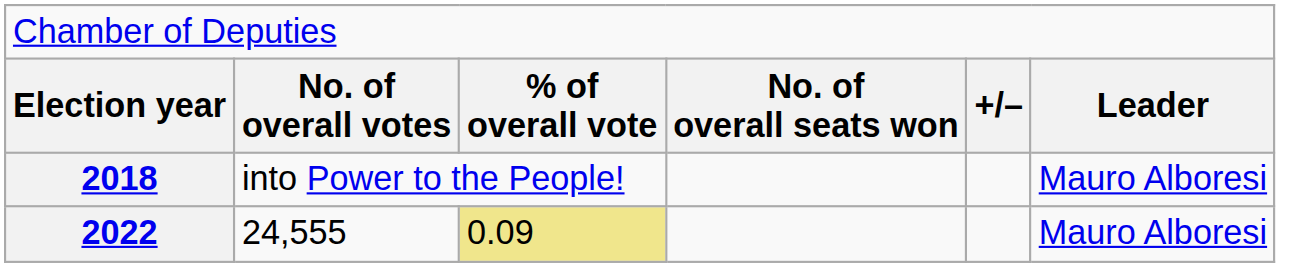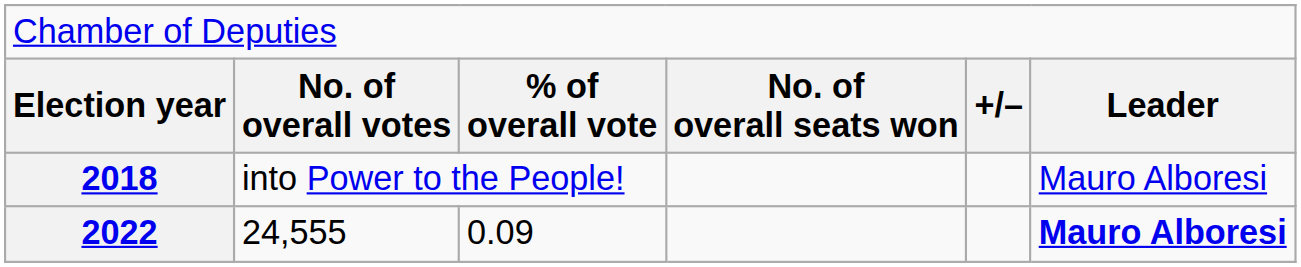(500, 233) khaki background -> (500, 233) no background
(1153, 233) normal -> (1163, 233) bold
